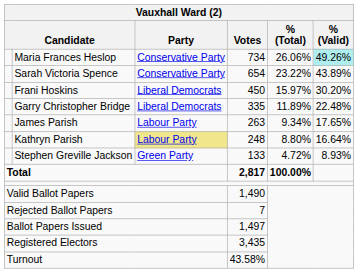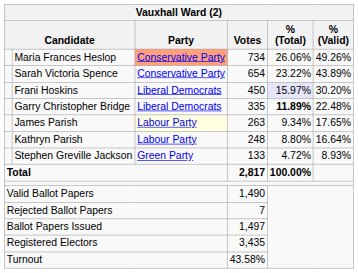(181, 57) no background -> (181, 57) lightsalmon background
(333, 57) paleturquoise background -> (333, 57) no background
(293, 90) no background -> (293, 90) lavender background
(294, 106) normal -> (294, 106) bold
(167, 123) no background -> (167, 123) lightyellow background
(167, 139) khaki background -> (167, 139) no background
